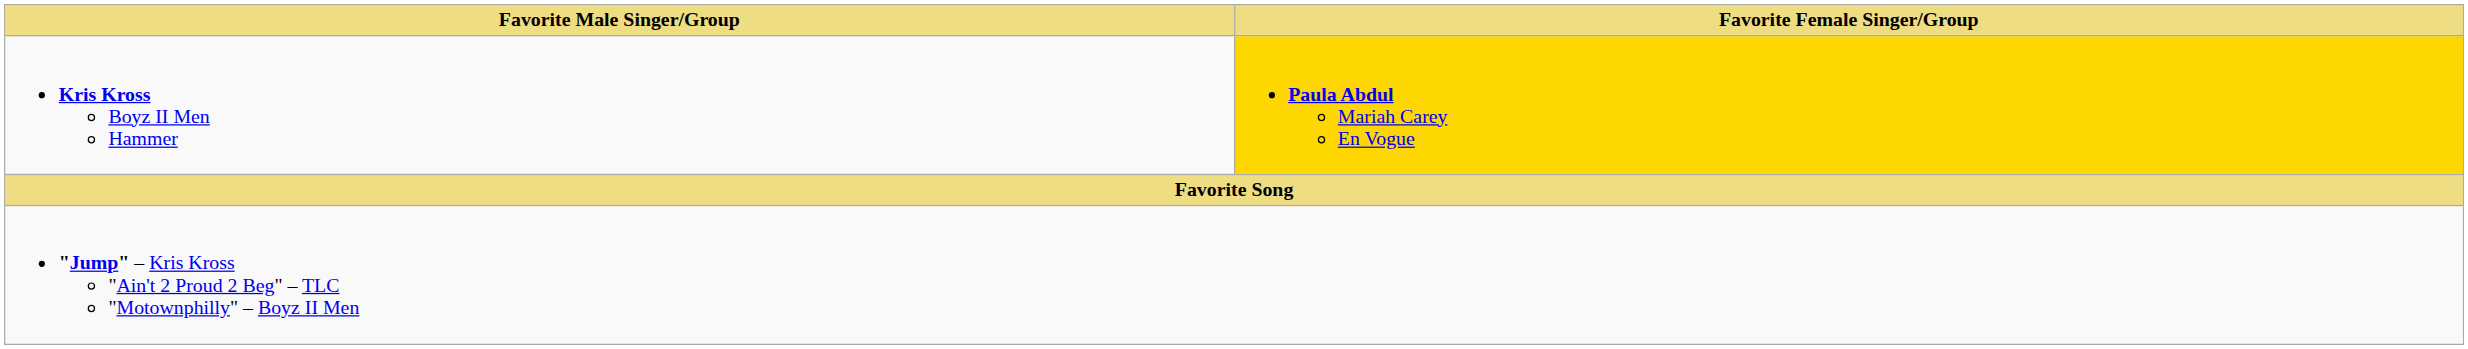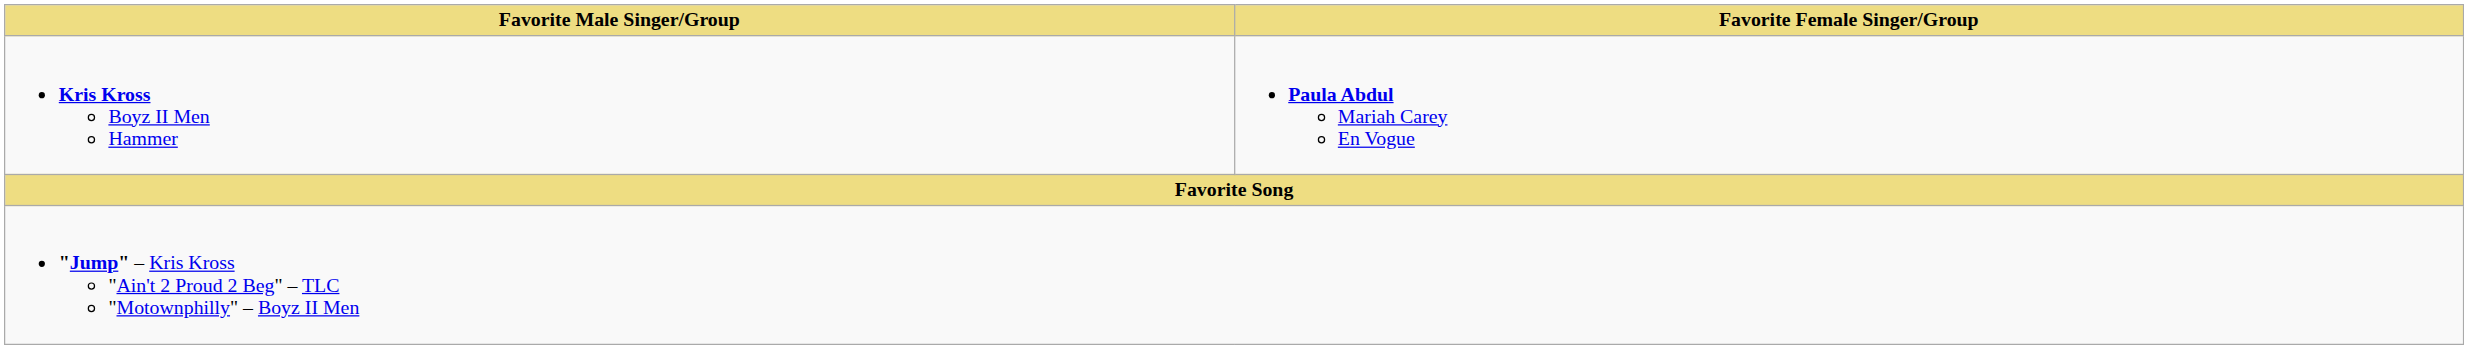(1849, 116) gold background -> (1849, 116) no background
